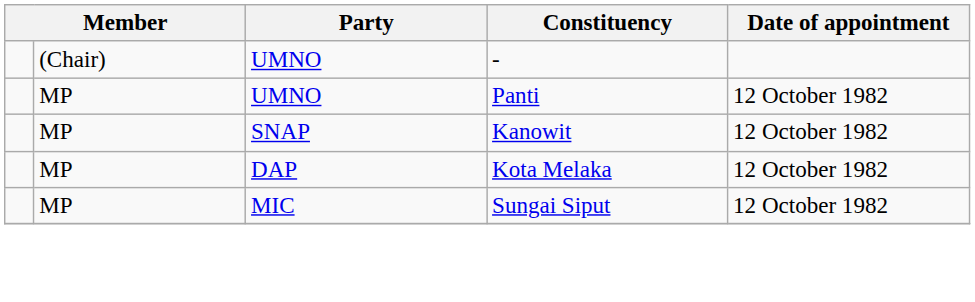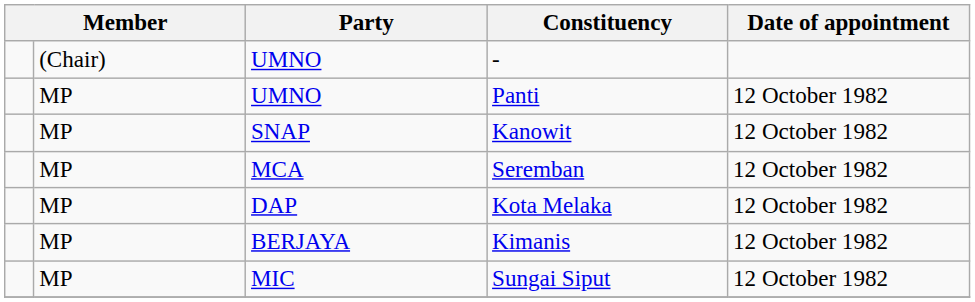+ row: (538, 168)
+ row: (531, 242)
